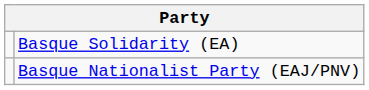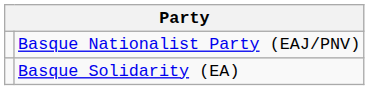rows swapped: (189, 71) <-> (129, 44)
